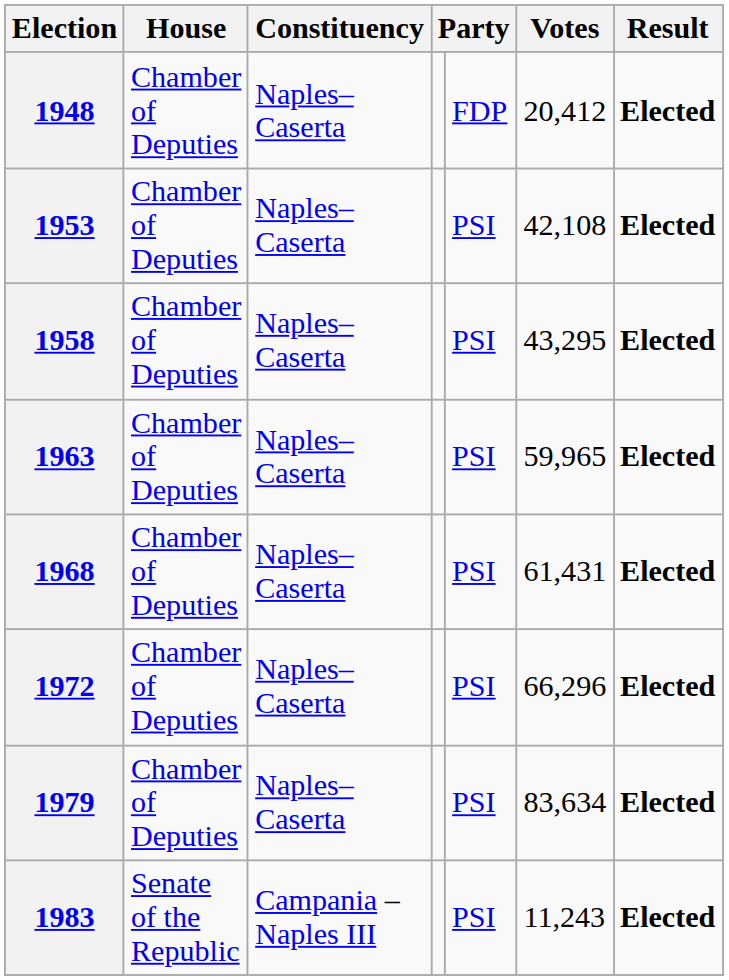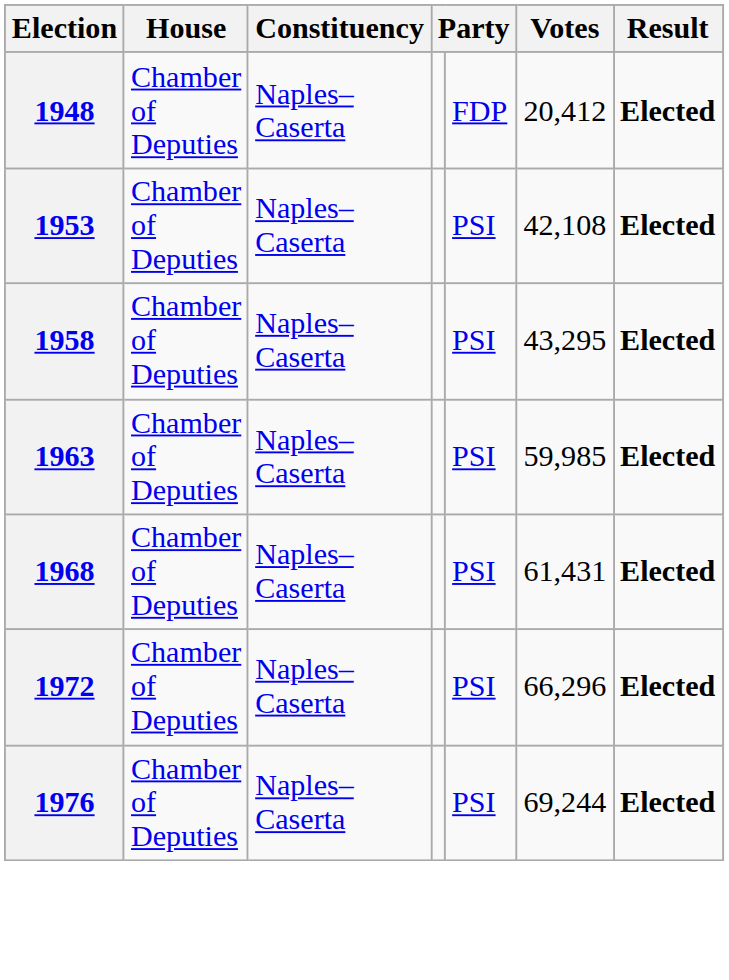(565, 456) 59,965 -> (565, 456) 59,985
+ row: (65, 802)
- row: (65, 802)
- row: (65, 917)
